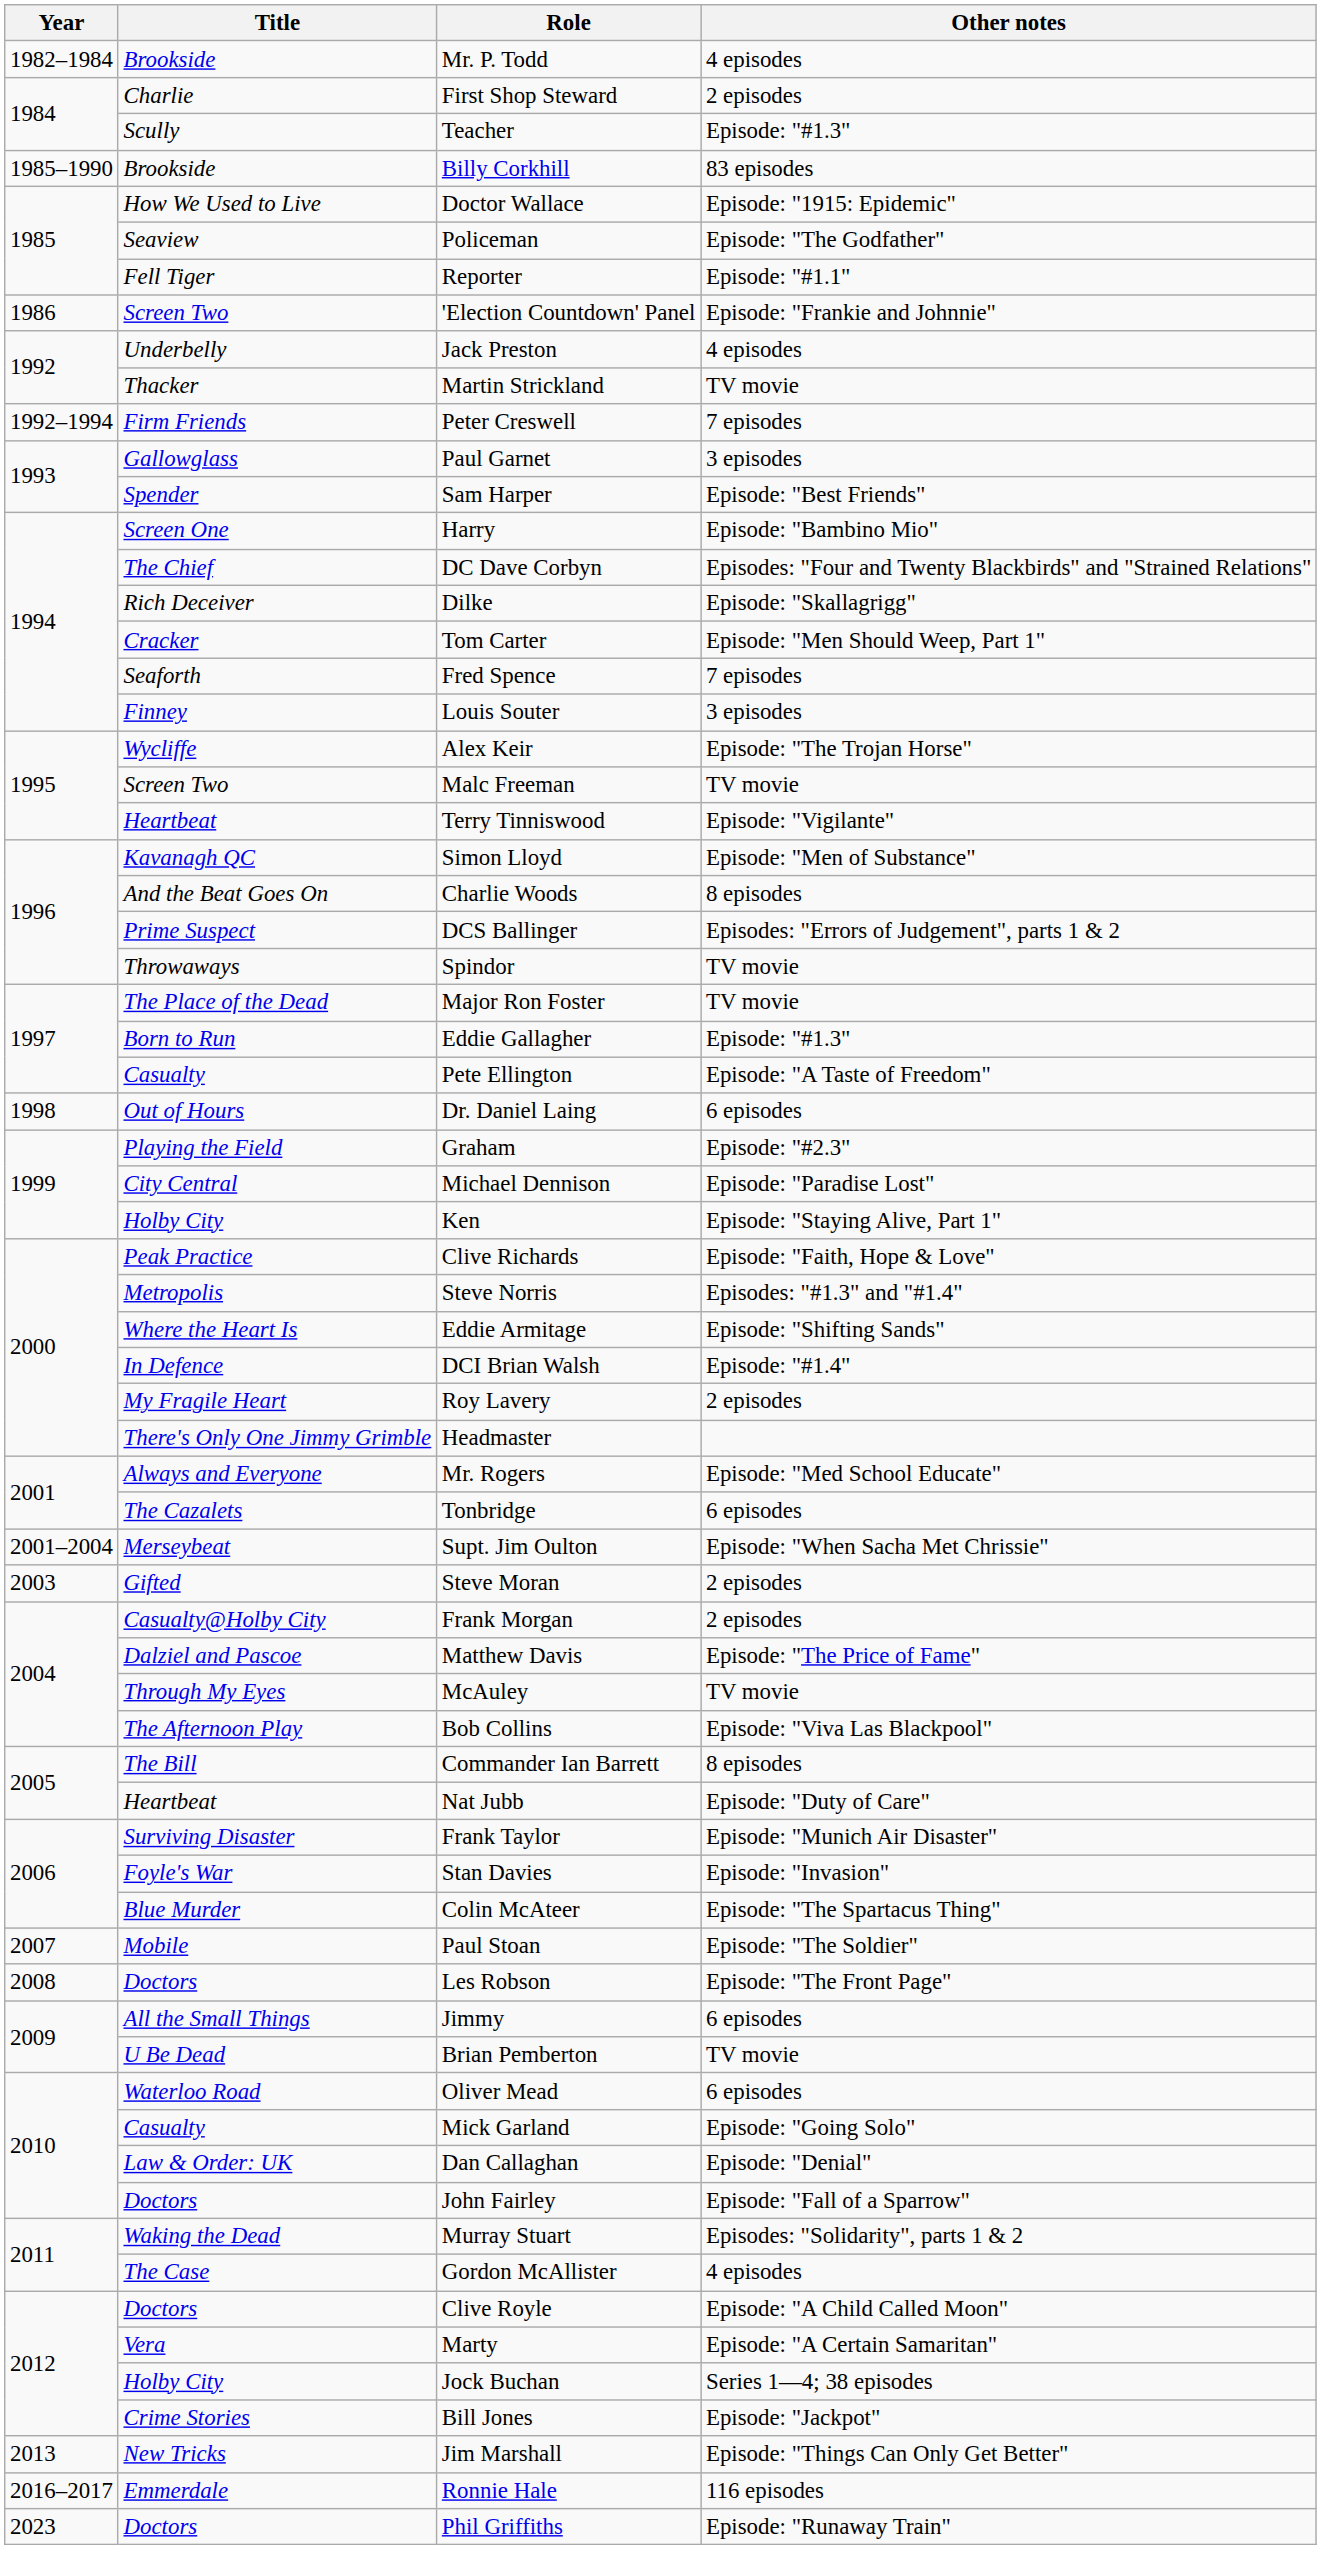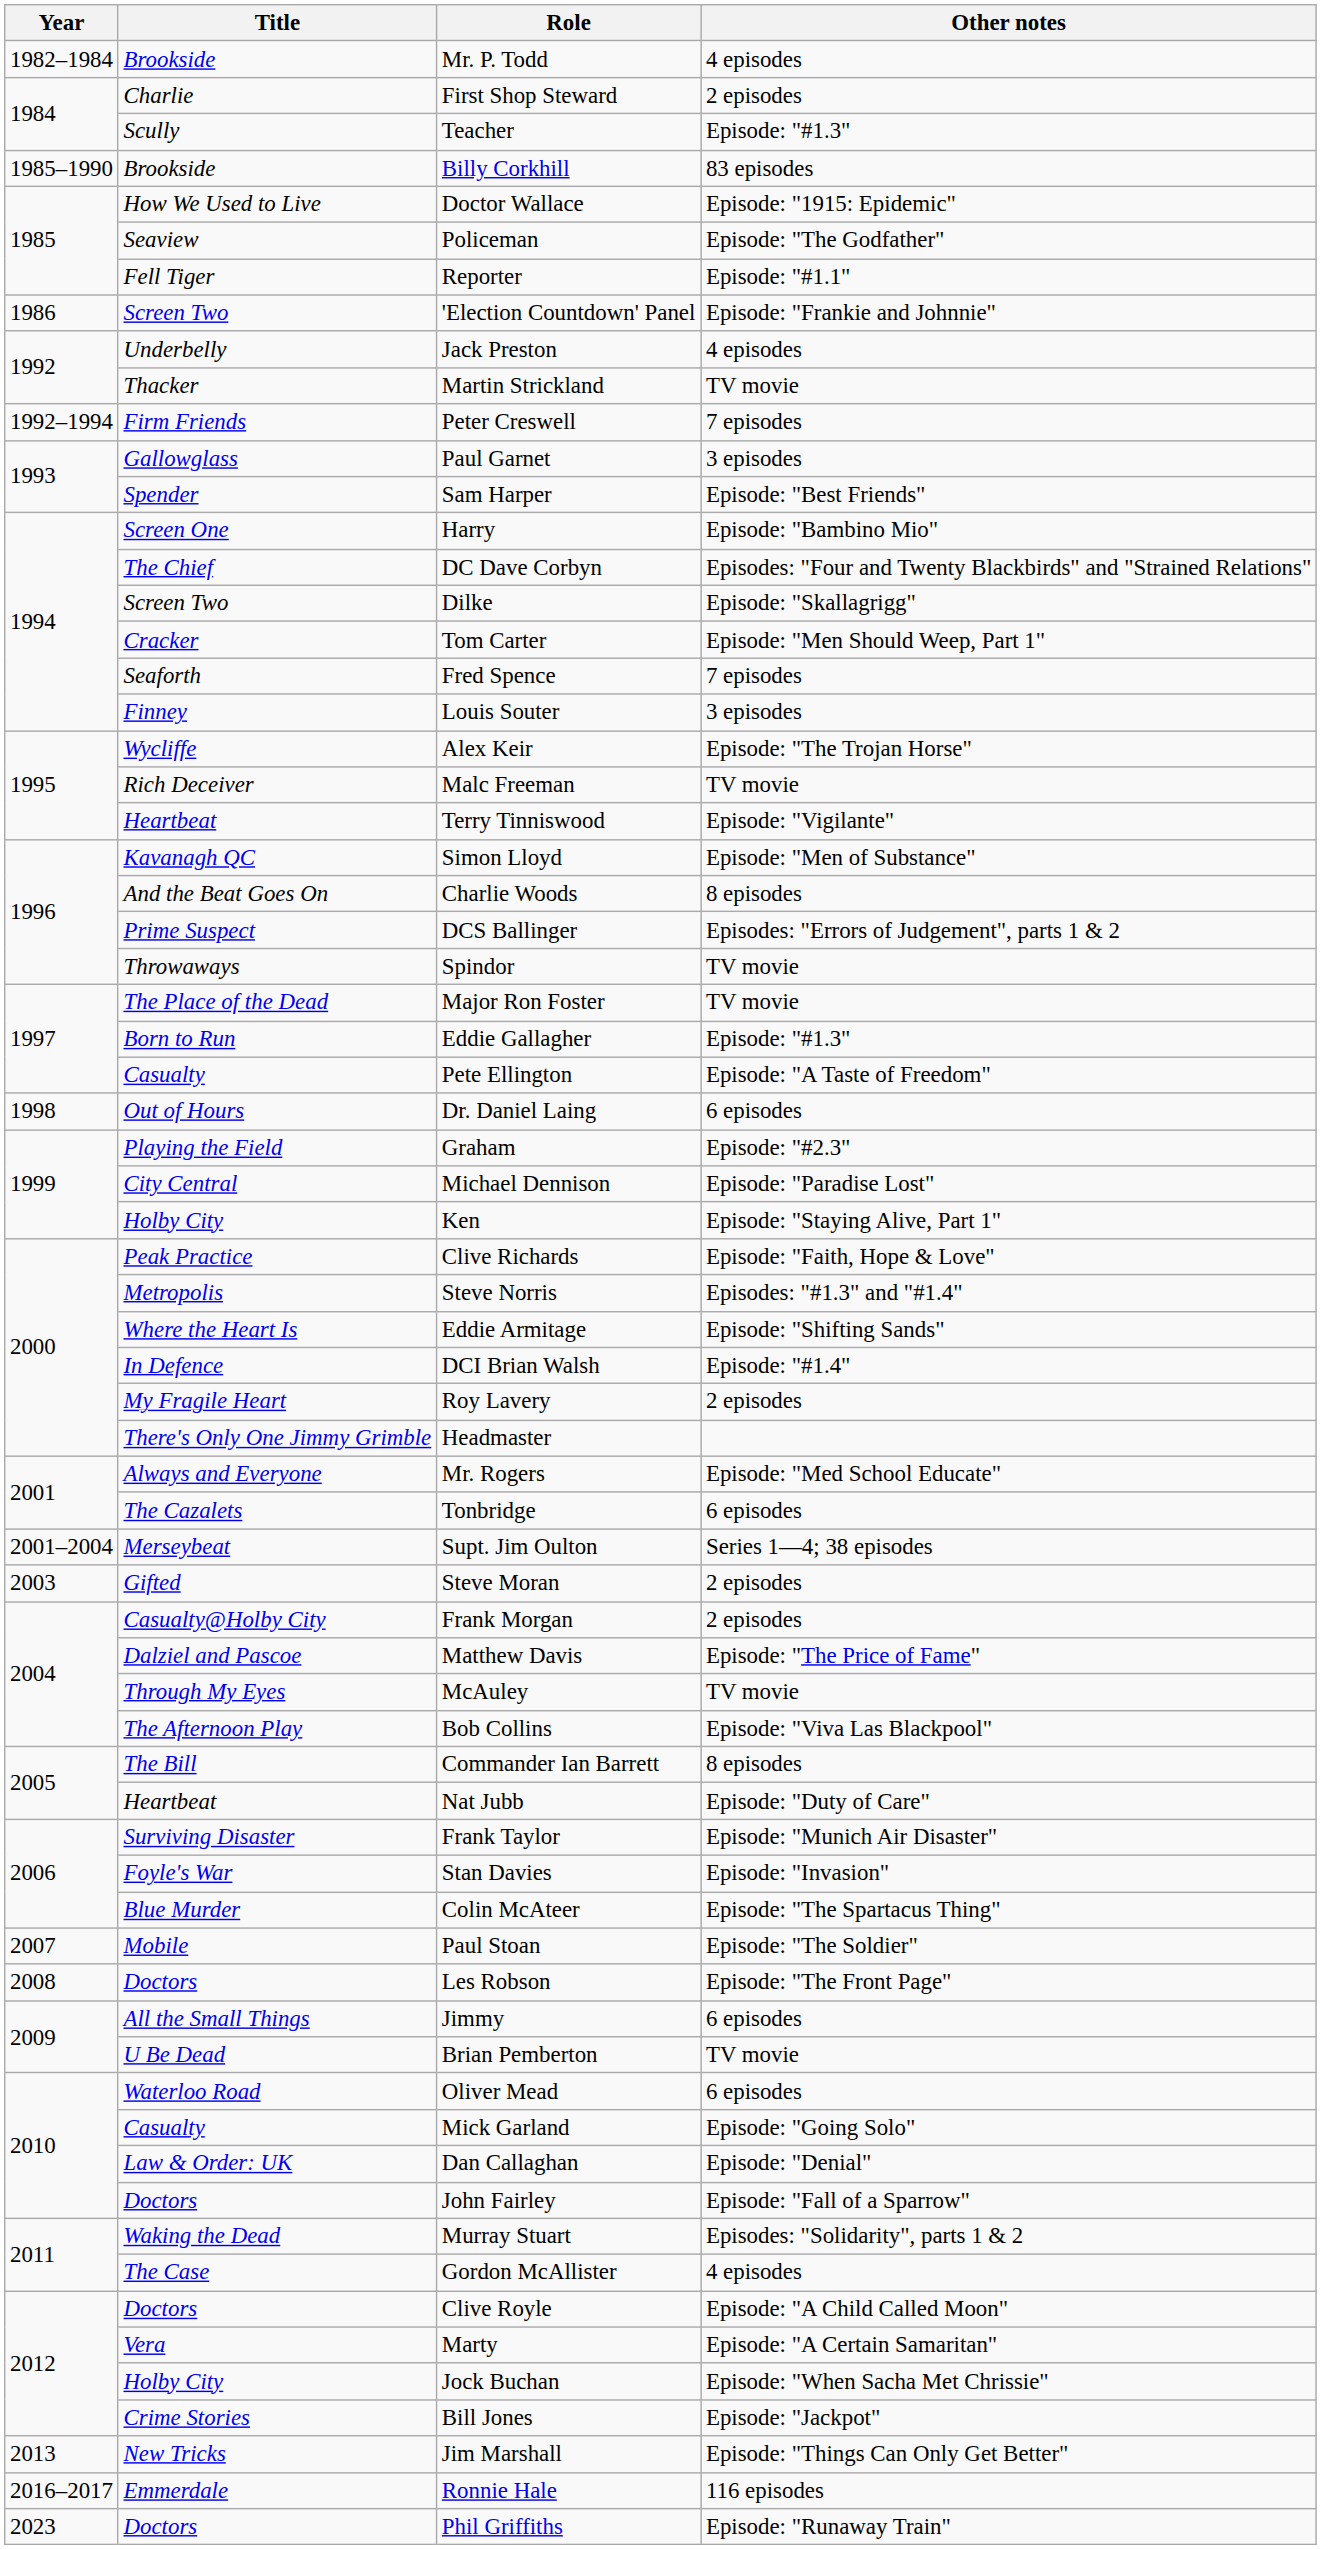(189, 603) Rich Deceiver -> (176, 603) Screen Two
(176, 784) Screen Two -> (189, 784) Rich Deceiver
(877, 1546) Episode: "When Sacha Met Chrissie" -> (819, 1546) Series 1—4; 38 episodes
(819, 2381) Series 1—4; 38 episodes -> (877, 2381) Episode: "When Sacha Met Chrissie"
